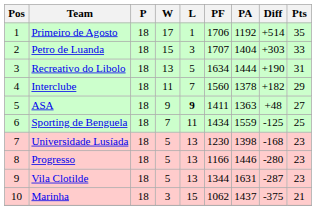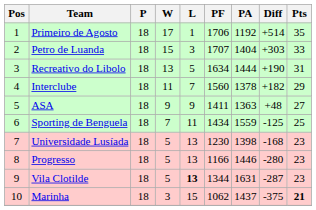(192, 105) bold -> (192, 105) normal
(192, 178) normal -> (192, 178) bold
(299, 196) normal -> (299, 196) bold
